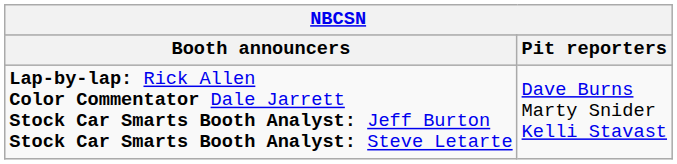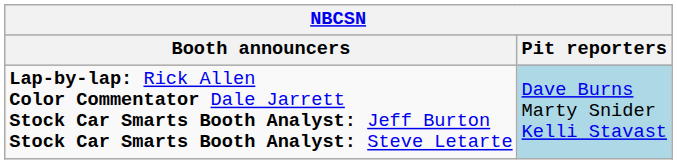(594, 112) no background -> (594, 112) lightblue background
